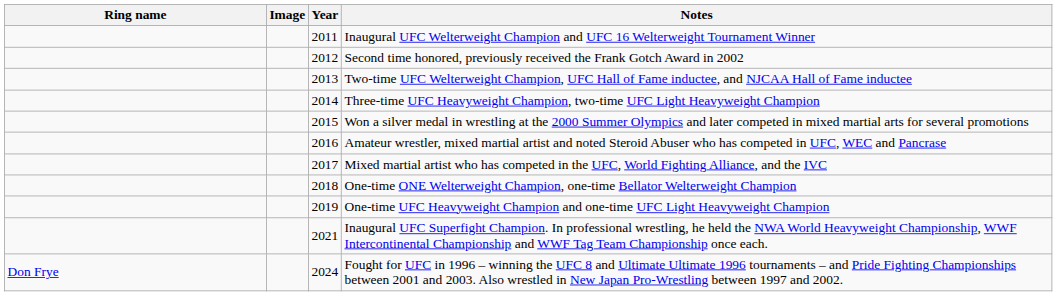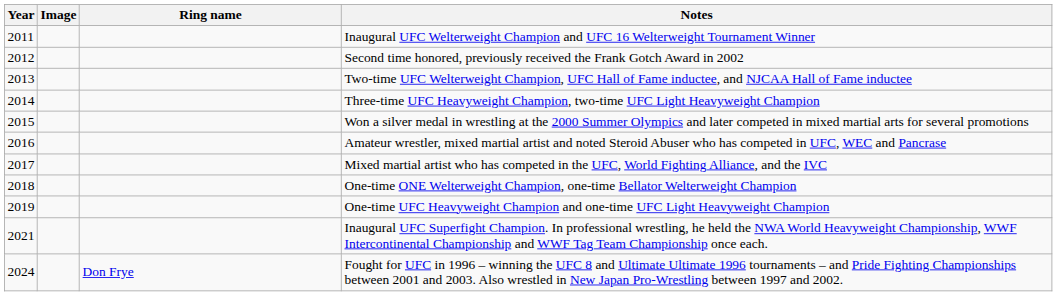columns swapped: (325, 15) <-> (135, 15)
